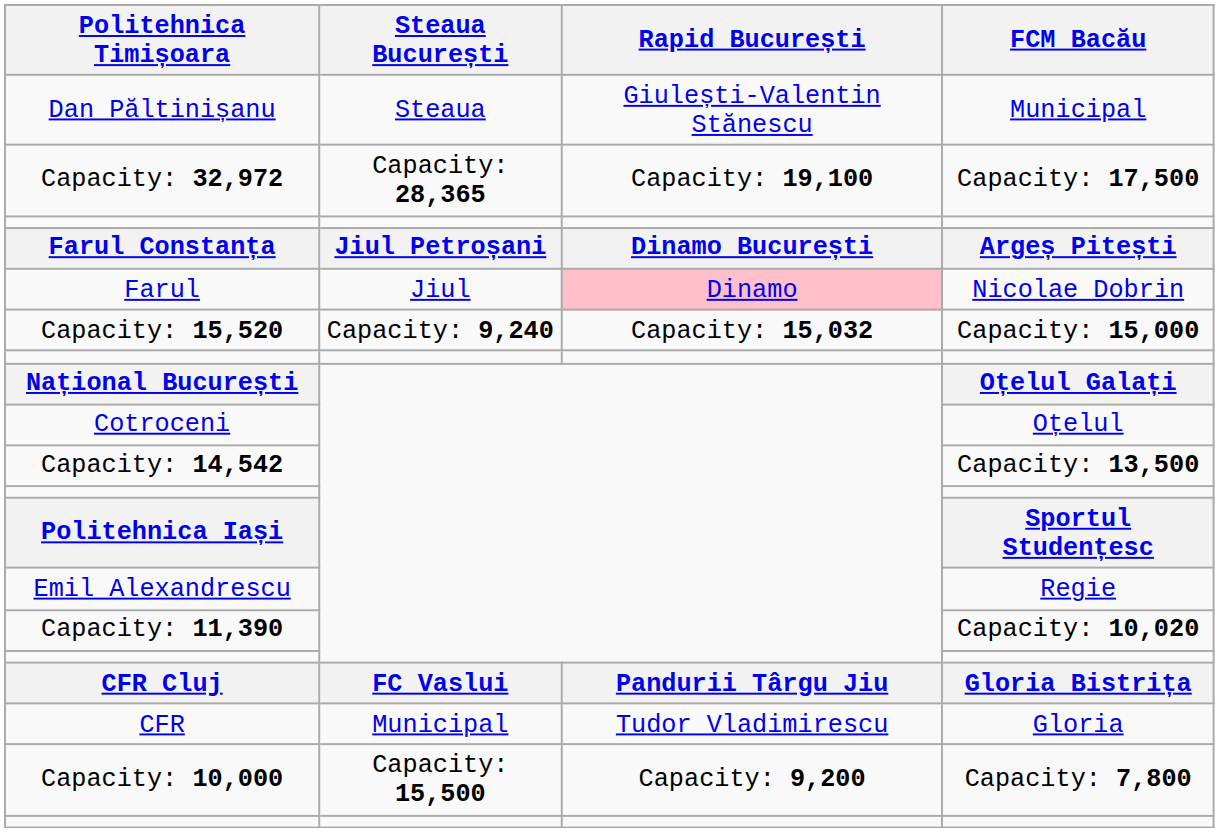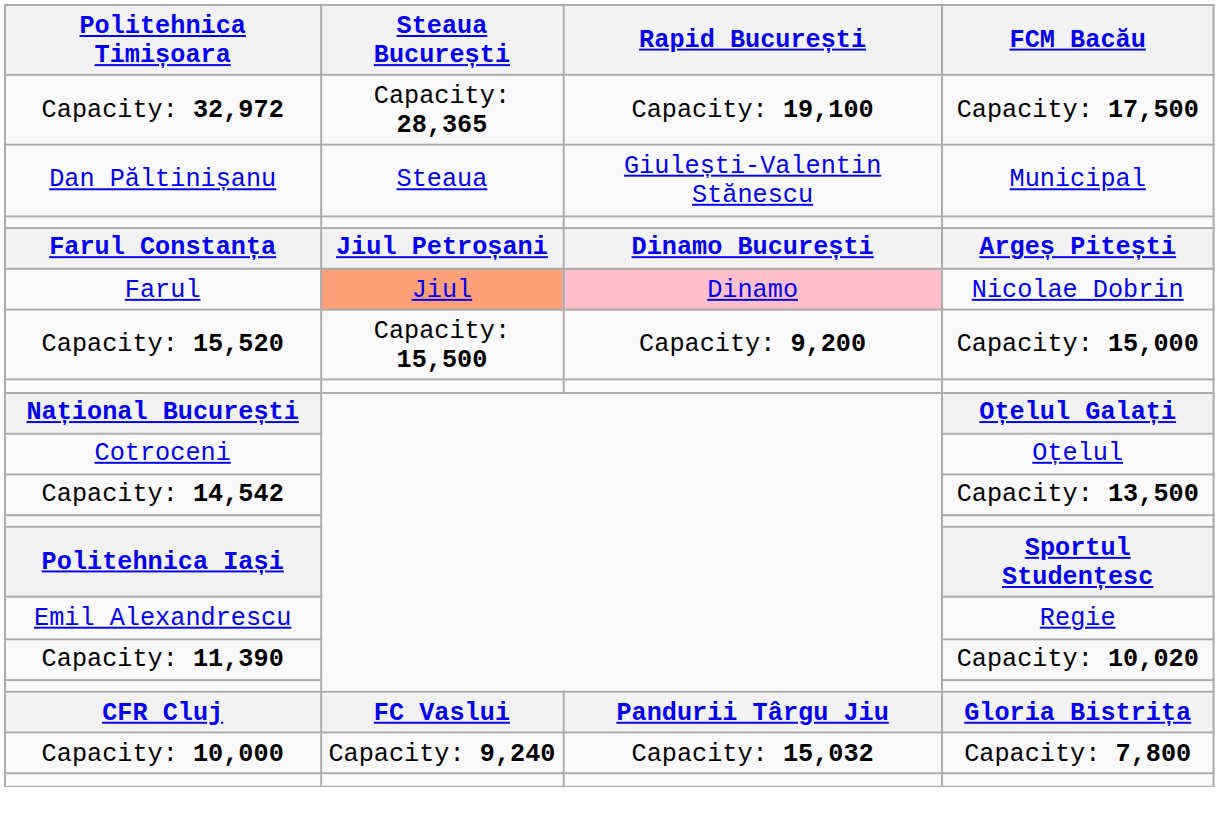rows swapped: (162, 110) <-> (162, 180)
(440, 289) no background -> (442, 289) lightsalmon background
(440, 330) Capacity: 9,240 -> (442, 345) Capacity: 15,500
(752, 330) Capacity: 15,032 -> (753, 345) Capacity: 9,200
- row: (162, 724)
(440, 780) Capacity: 15,500 -> (442, 753) Capacity: 9,240
(752, 780) Capacity: 9,200 -> (753, 753) Capacity: 15,032
